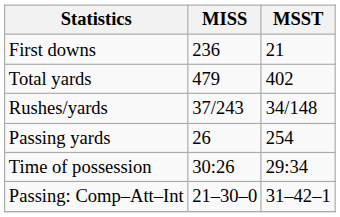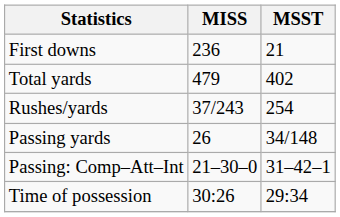(292, 108) 34/148 -> (280, 108) 254
(280, 137) 254 -> (292, 137) 34/148
rows swapped: (96, 196) <-> (80, 166)
